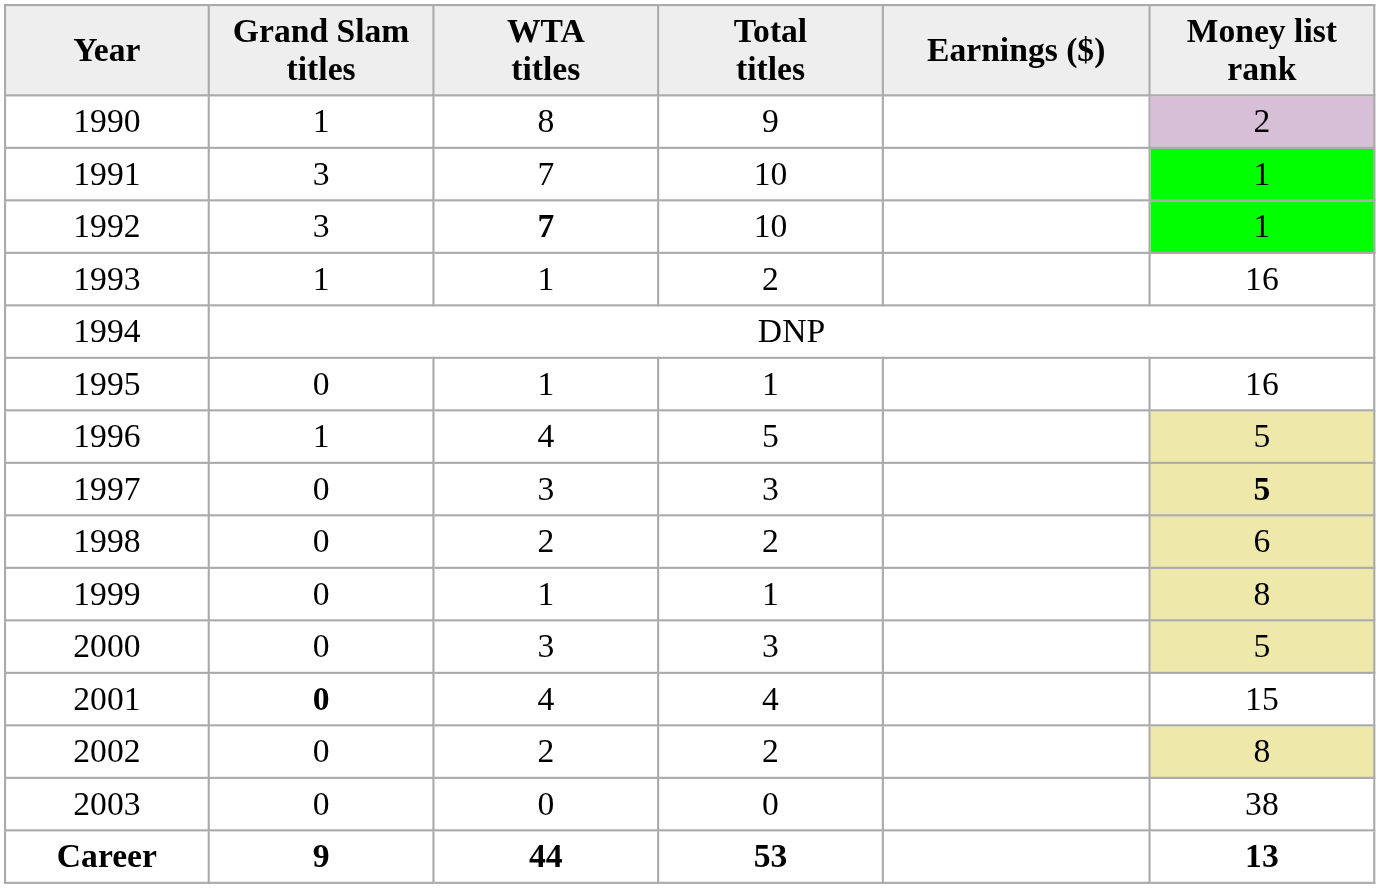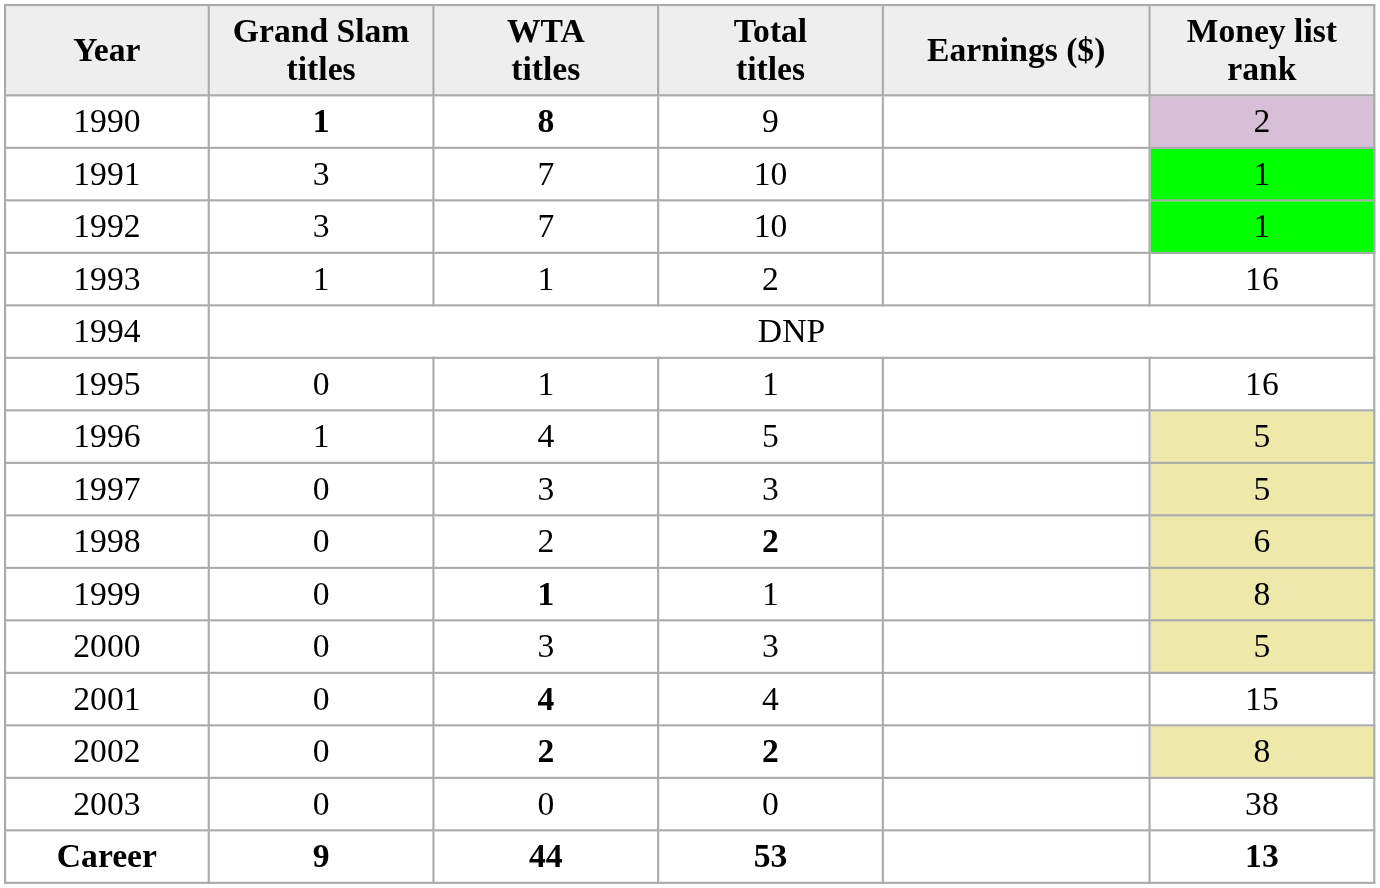(321, 121) normal -> (321, 121) bold
(546, 121) normal -> (546, 121) bold
(546, 226) bold -> (546, 226) normal
(1262, 488) bold -> (1262, 488) normal
(770, 541) normal -> (770, 541) bold
(546, 593) normal -> (546, 593) bold
(321, 698) bold -> (321, 698) normal
(546, 698) normal -> (546, 698) bold
(546, 751) normal -> (546, 751) bold
(770, 751) normal -> (770, 751) bold
